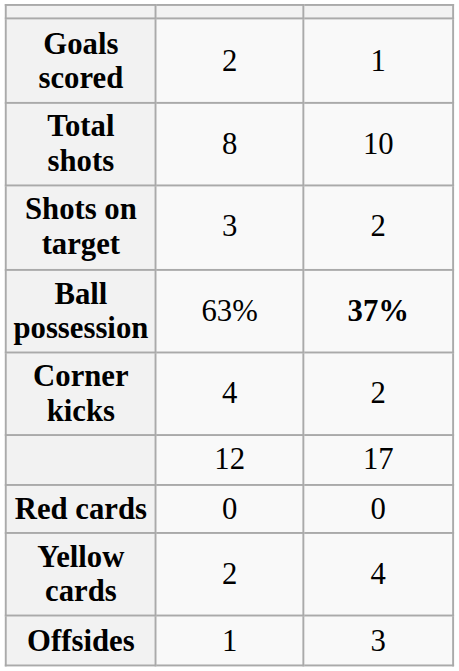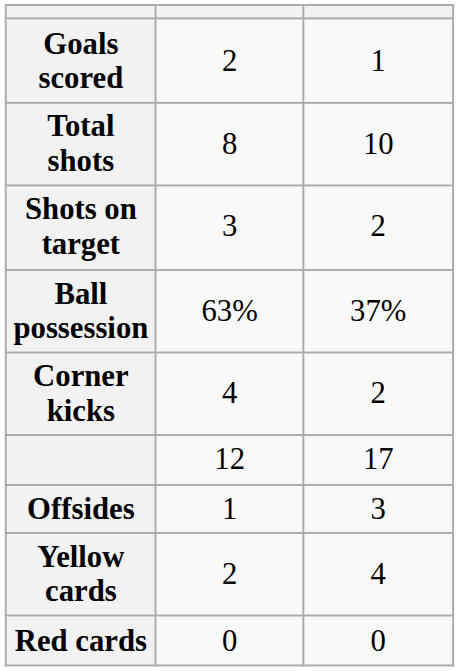(378, 310) bold -> (378, 310) normal
rows swapped: (81, 640) <-> (81, 508)
